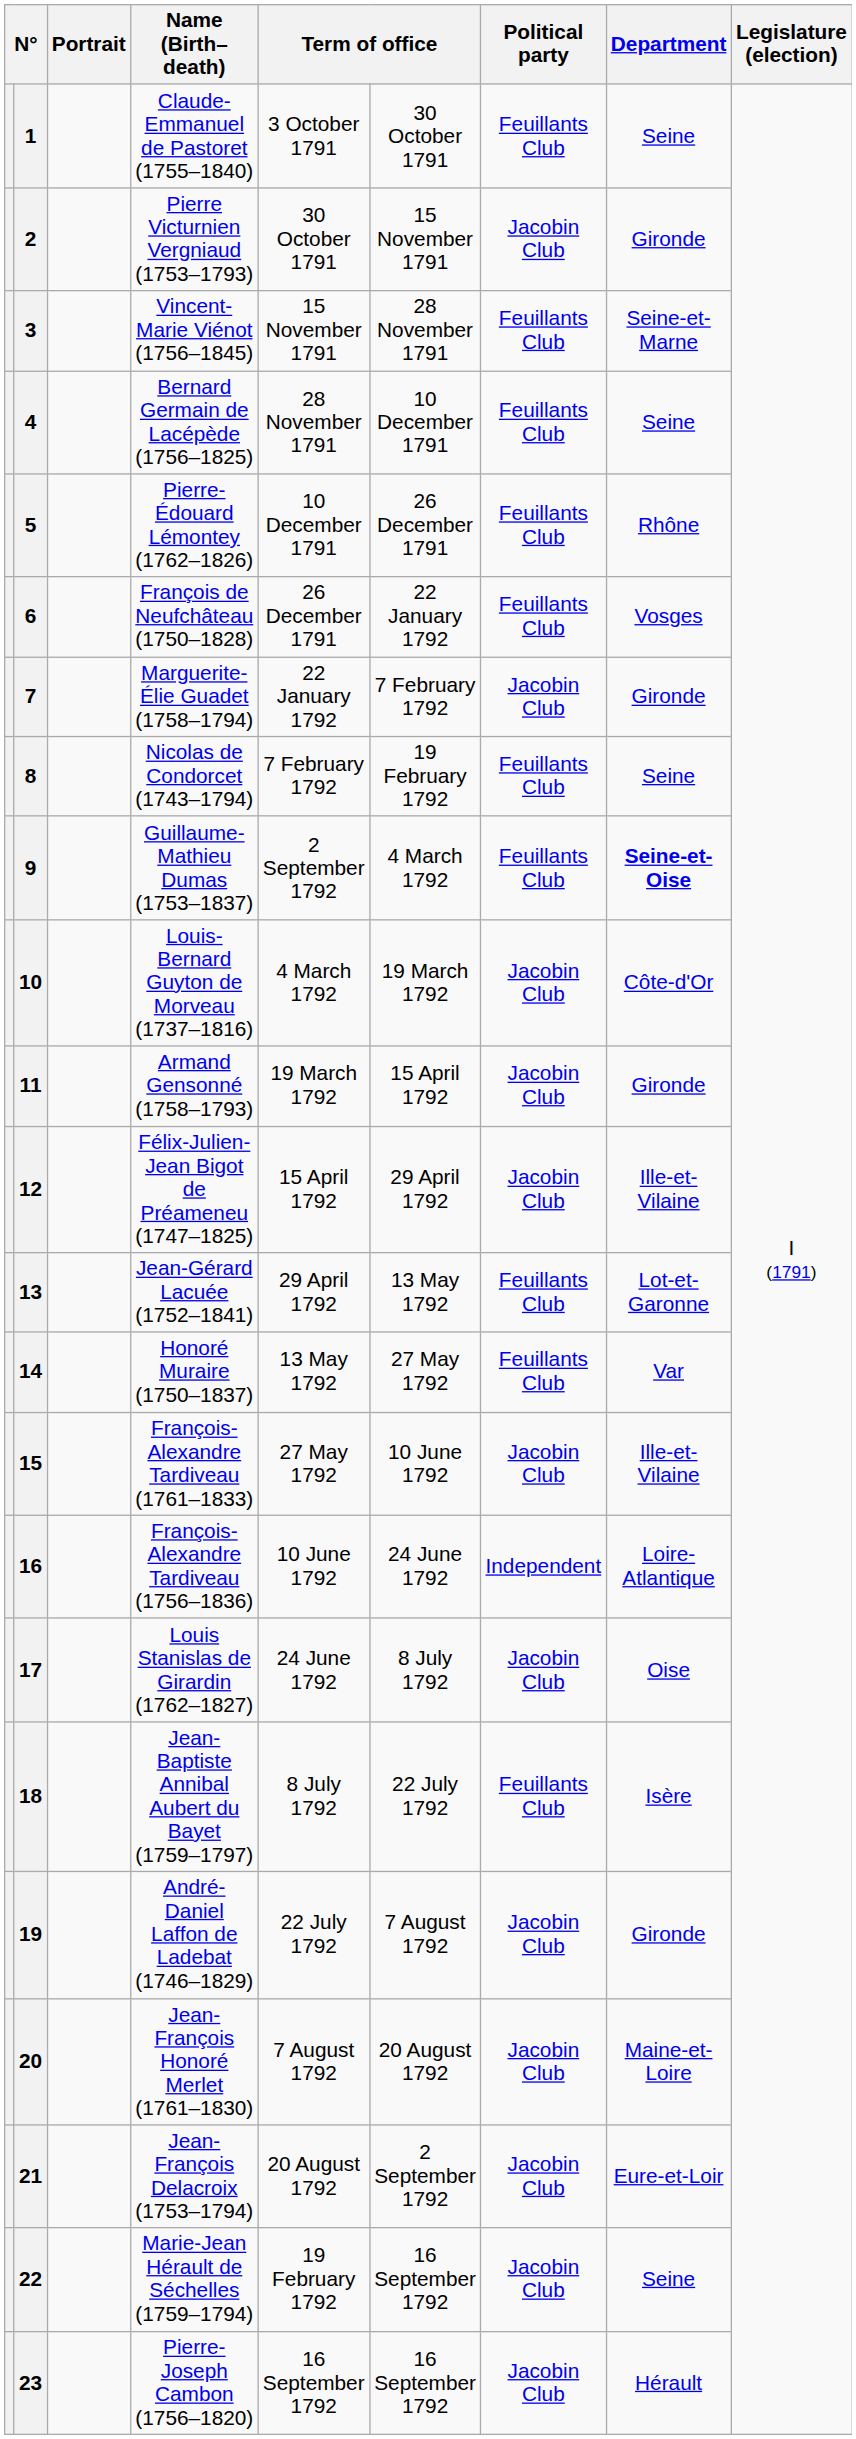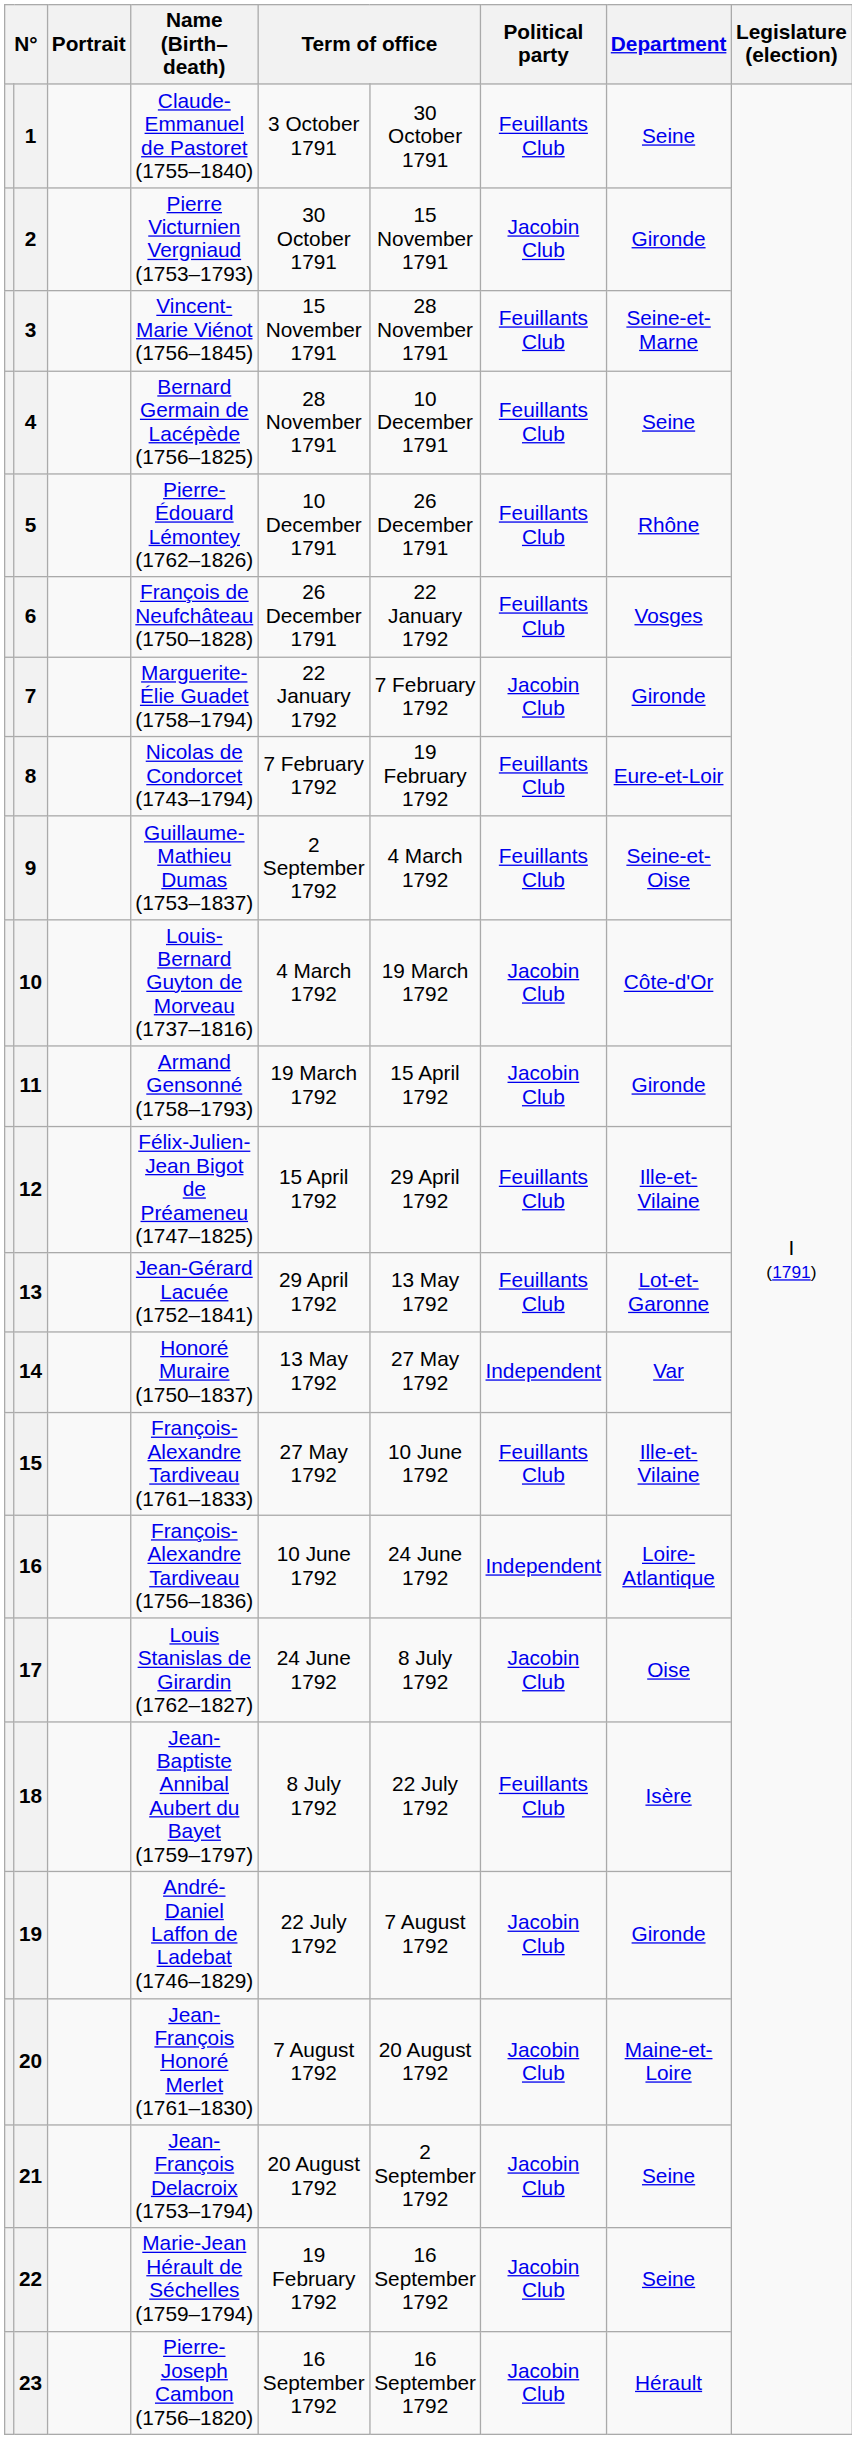(669, 776) Seine -> (669, 776) Eure-et-Loir
(669, 867) bold -> (669, 867) normal
(543, 1189) Jacobin Club -> (543, 1189) Feuillants Club
(543, 1372) Feuillants Club -> (543, 1372) Independent
(543, 1463) Jacobin Club -> (543, 1463) Feuillants Club
(669, 2176) Eure-et-Loir -> (669, 2176) Seine
